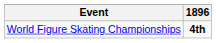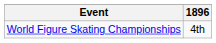(198, 29) bold -> (198, 29) normal
